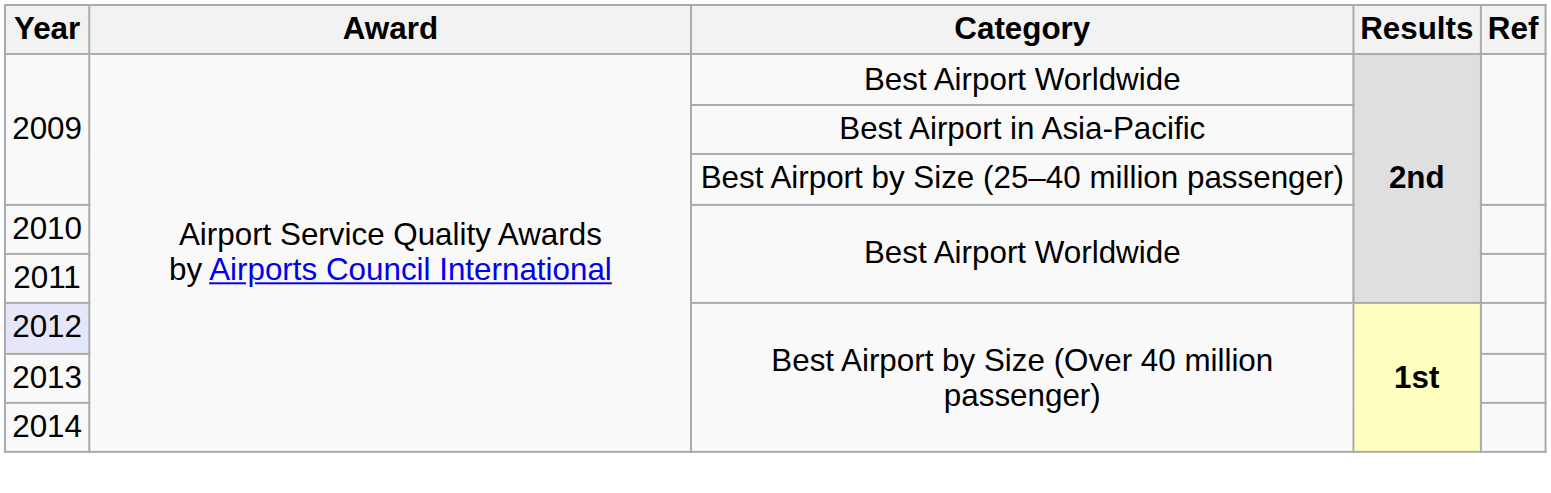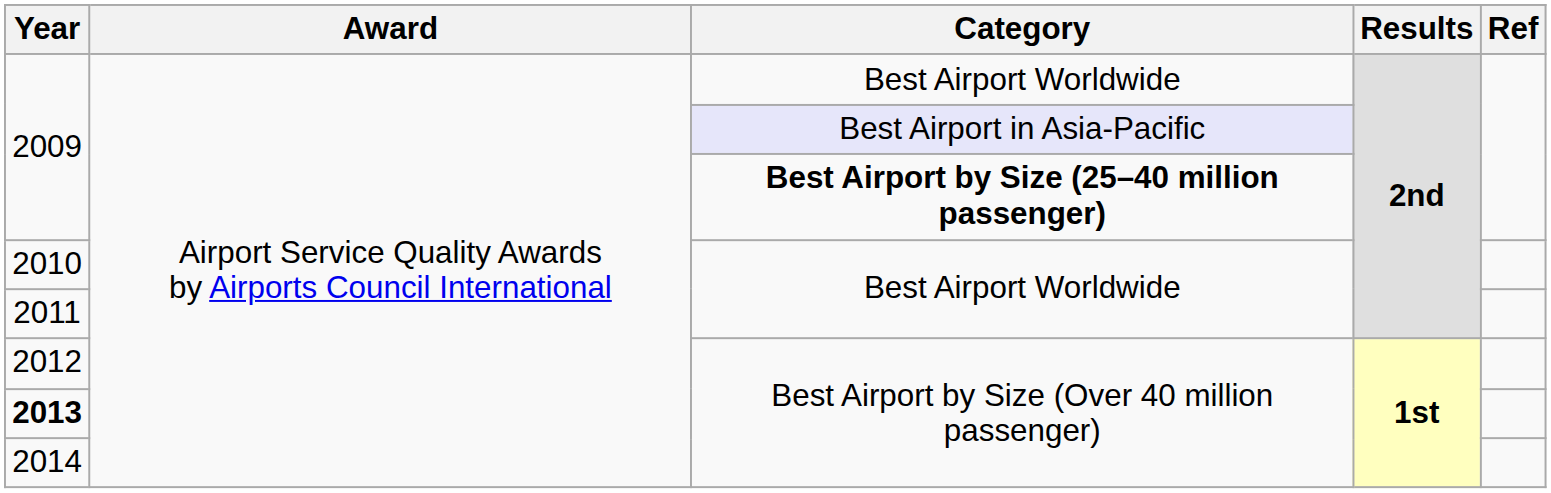(1022, 128) no background -> (1022, 128) lavender background
(1022, 178) normal -> (1022, 196) bold
(47, 327) lavender background -> (47, 363) no background
(47, 377) normal -> (47, 412) bold
